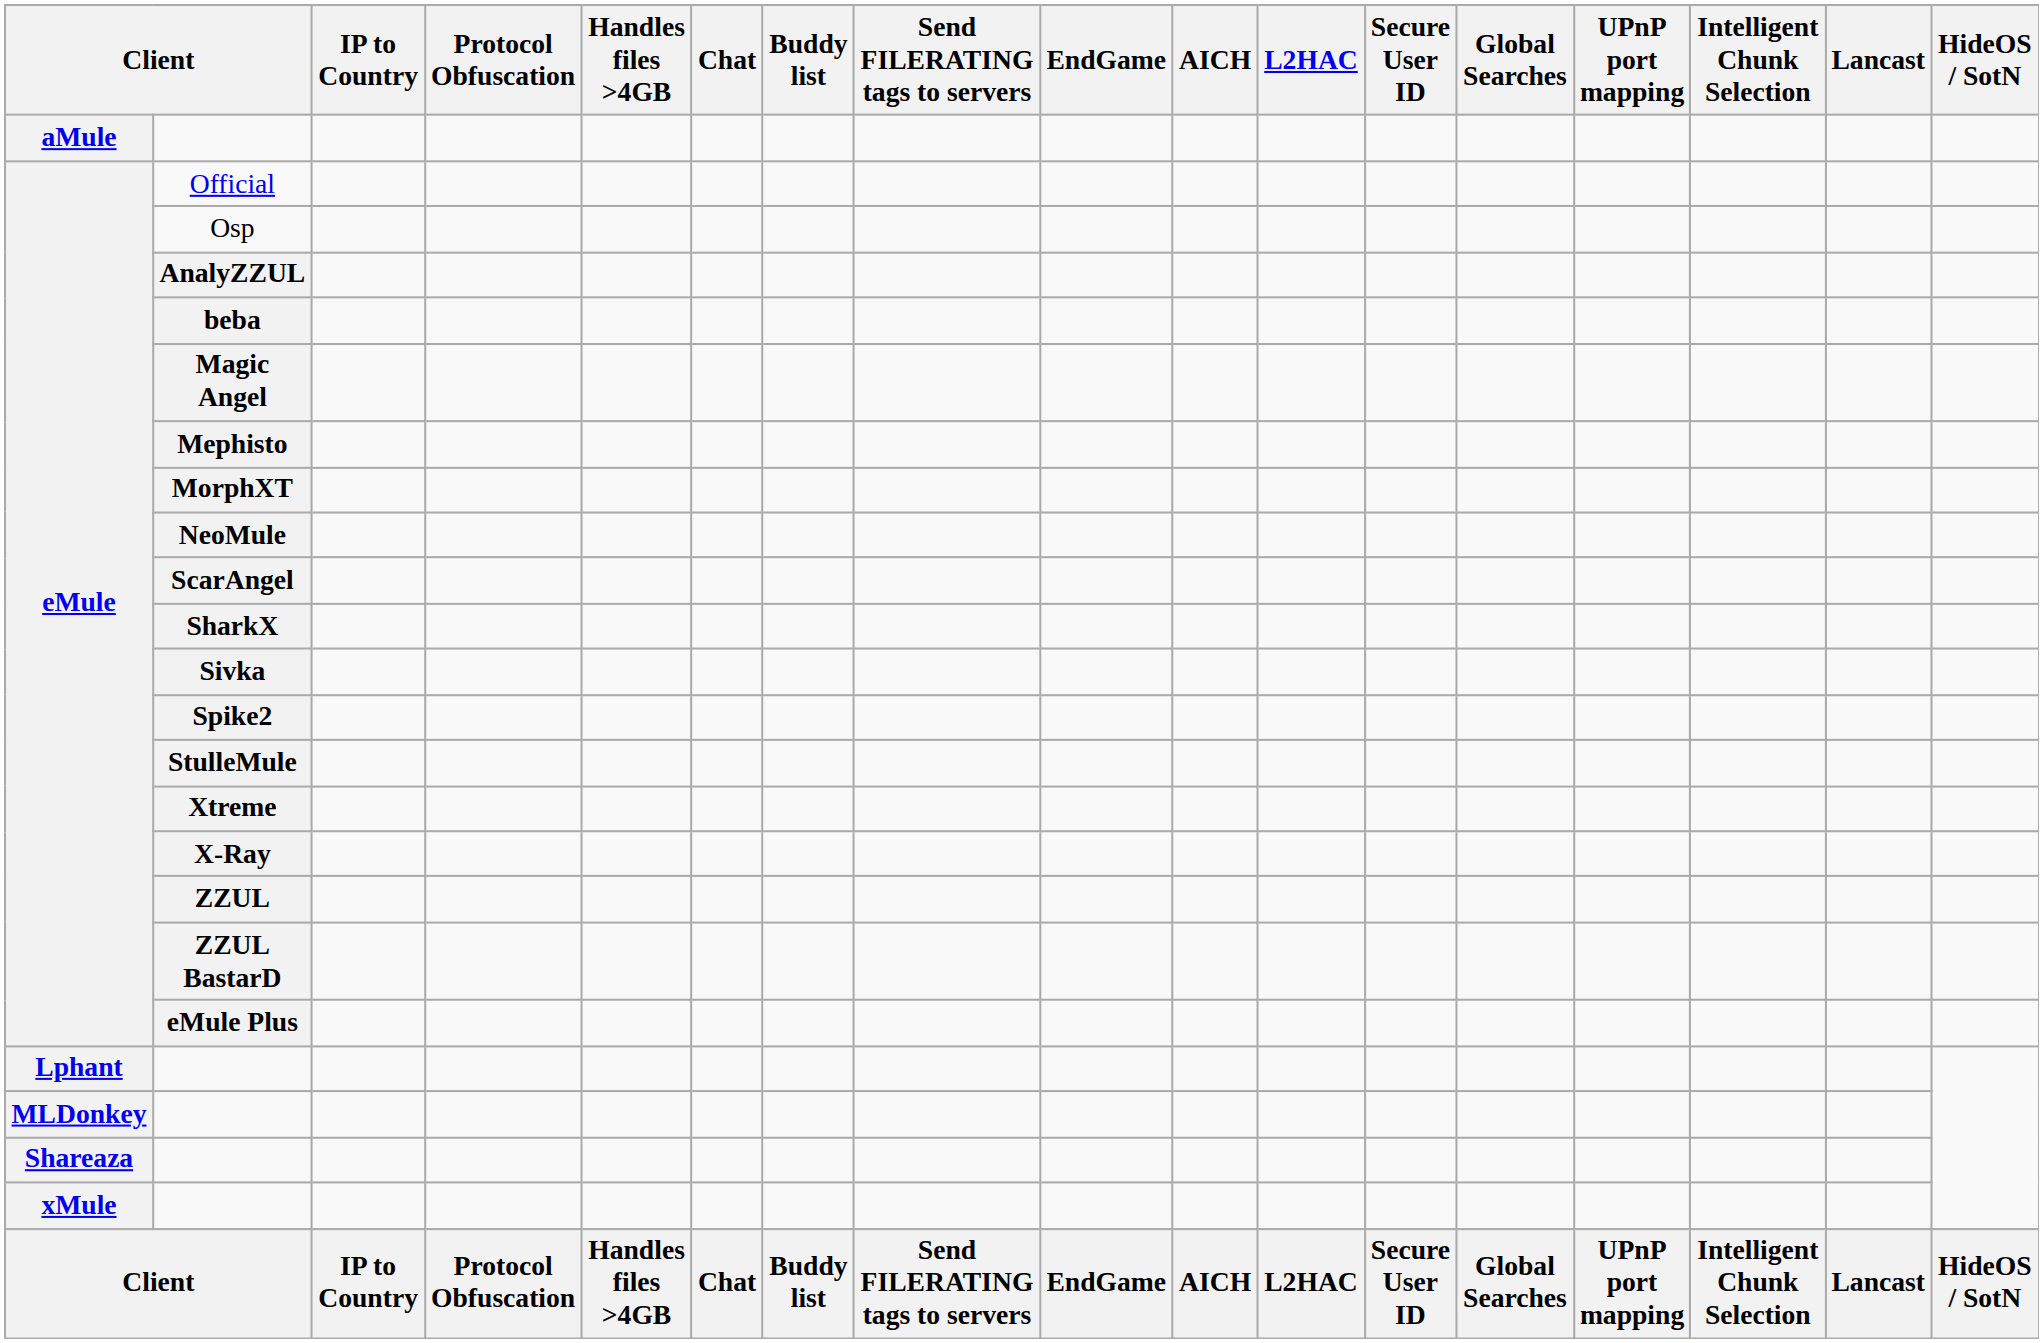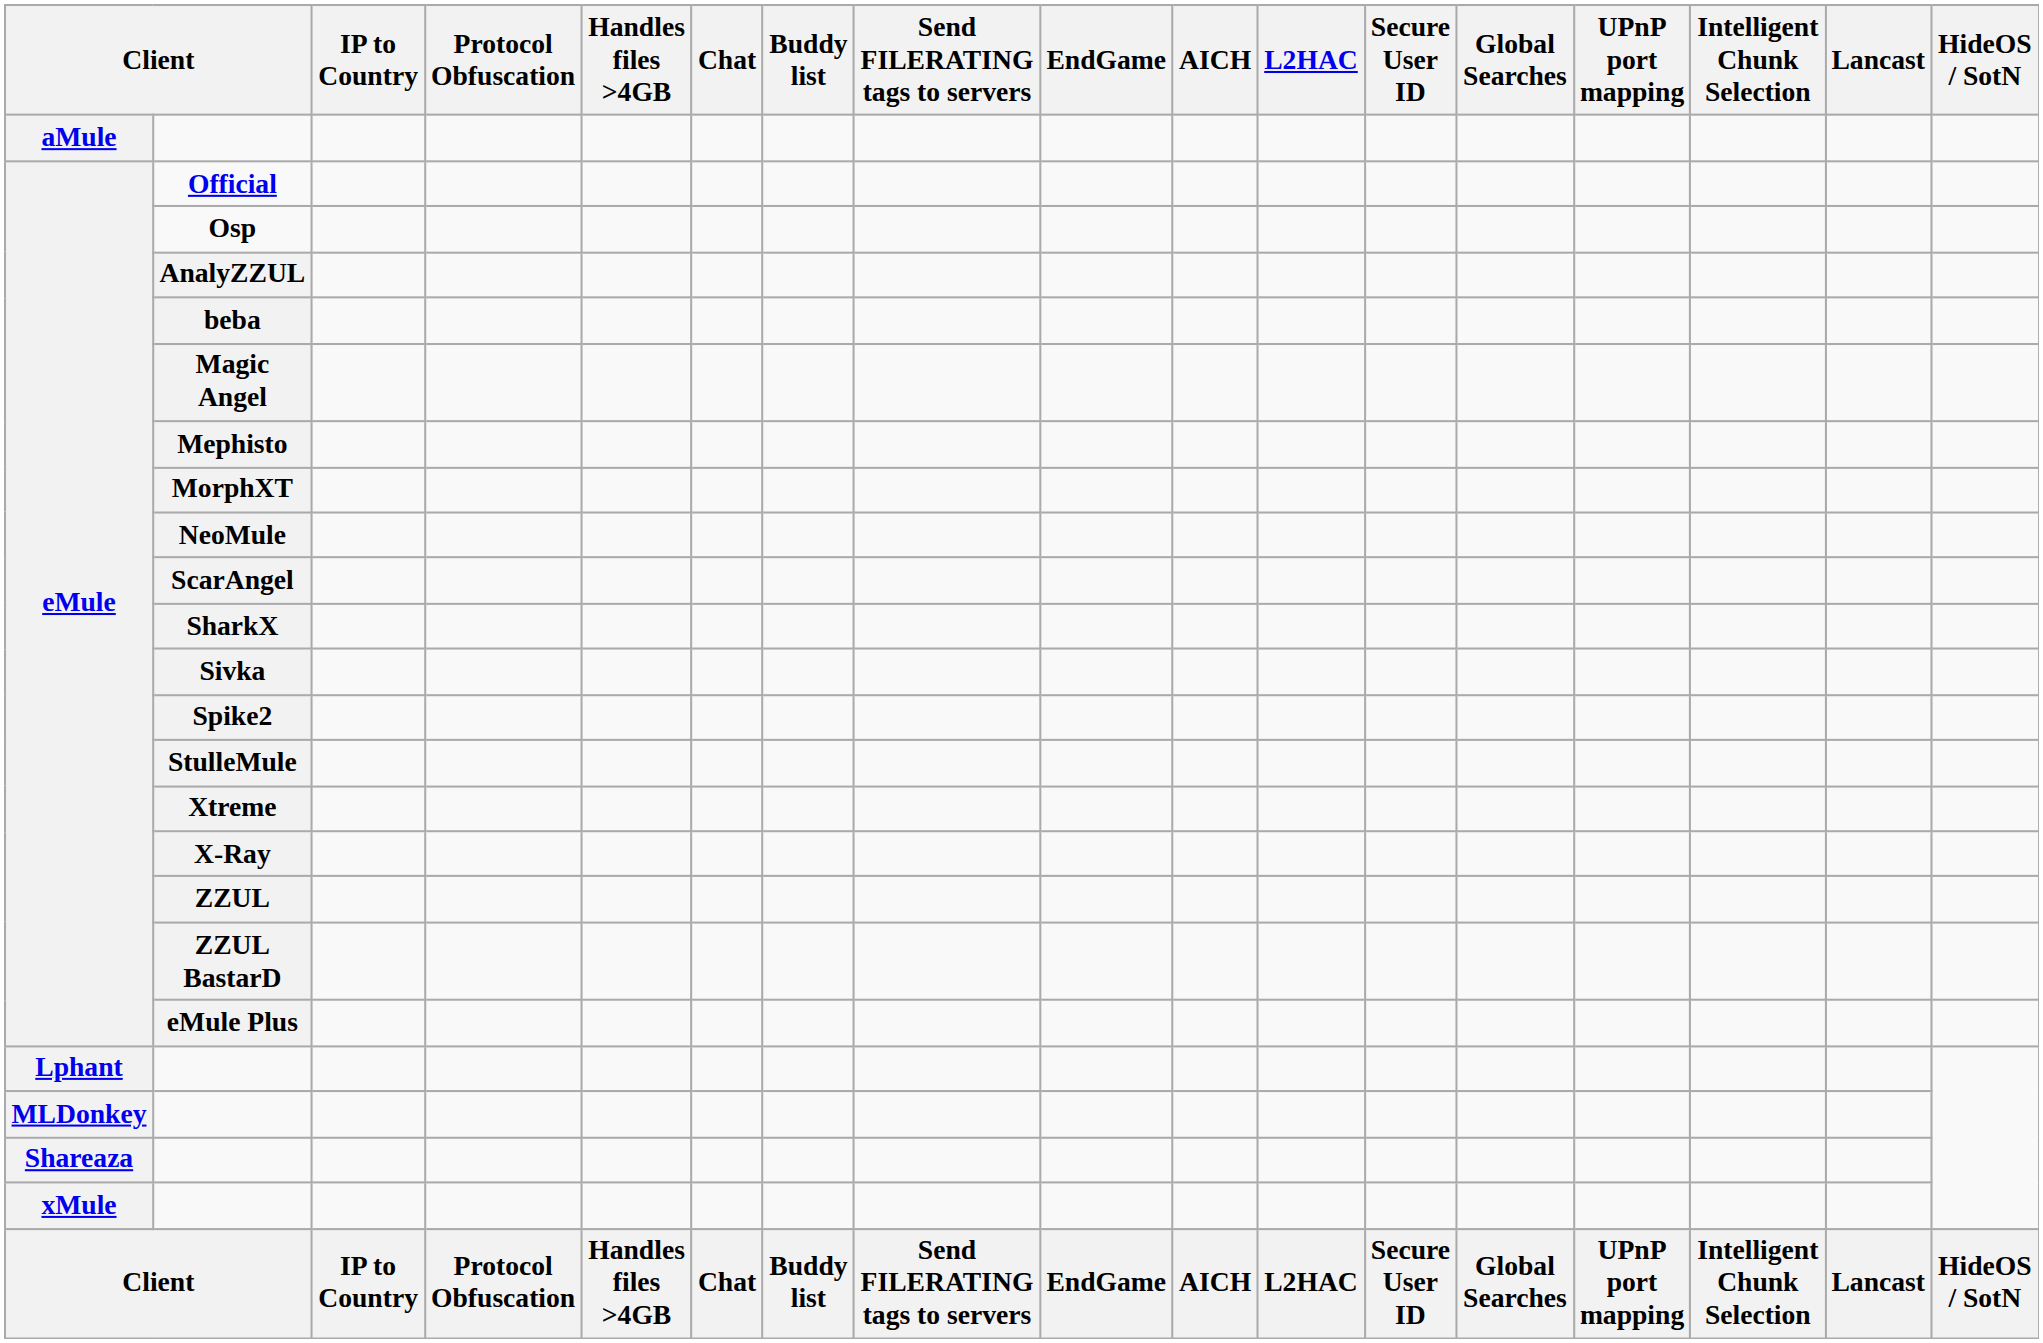(232, 182) normal -> (232, 182) bold
(232, 228) normal -> (232, 228) bold
